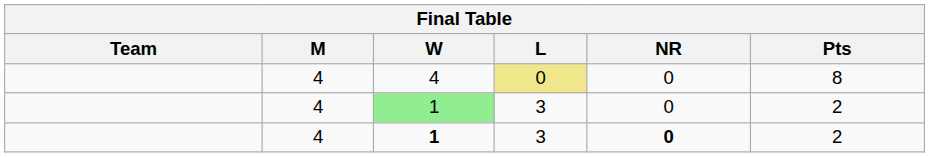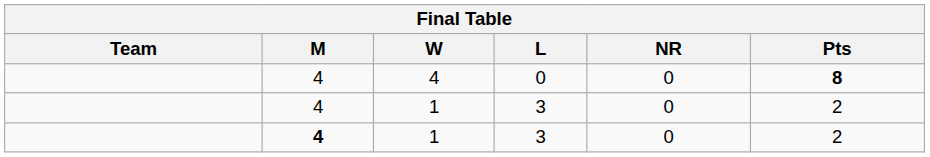(541, 78) khaki background -> (541, 78) no background
(837, 78) normal -> (837, 78) bold
(434, 107) lightgreen background -> (434, 107) no background
(318, 136) normal -> (318, 136) bold
(434, 136) bold -> (434, 136) normal
(669, 136) bold -> (669, 136) normal
